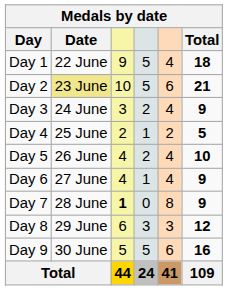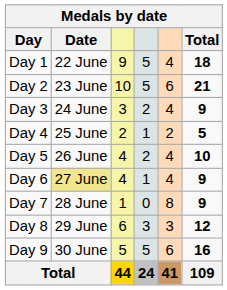(81, 86) khaki background -> (81, 86) no background
(81, 180) no background -> (81, 180) khaki background
(123, 203) bold -> (123, 203) normal
